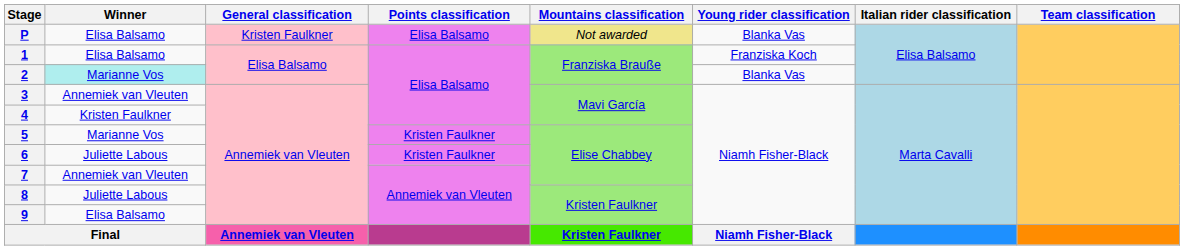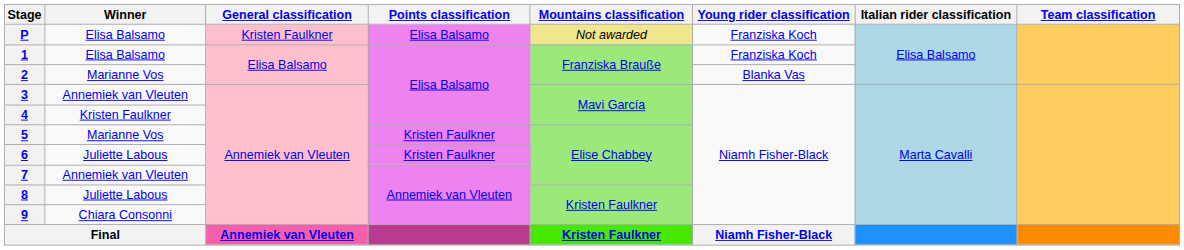(774, 35) Blanka Vas -> (774, 35) Franziska Koch
(125, 75) paleturquoise background -> (125, 75) no background
(125, 215) Elisa Balsamo -> (125, 215) Chiara Consonni
